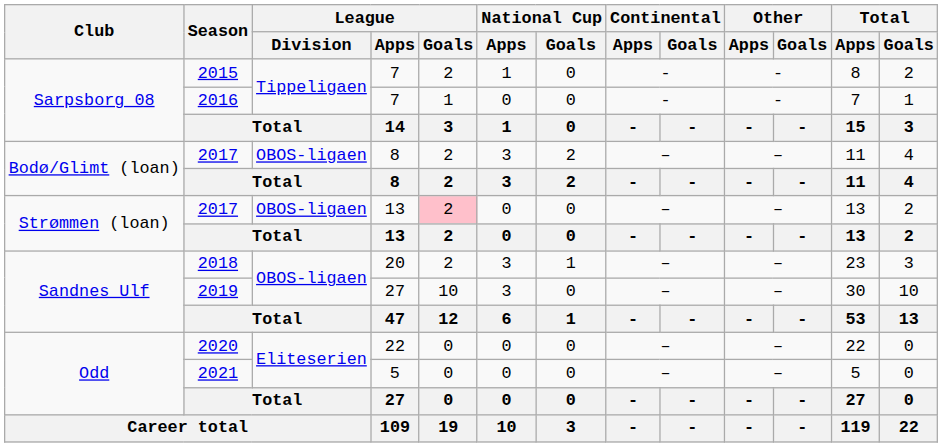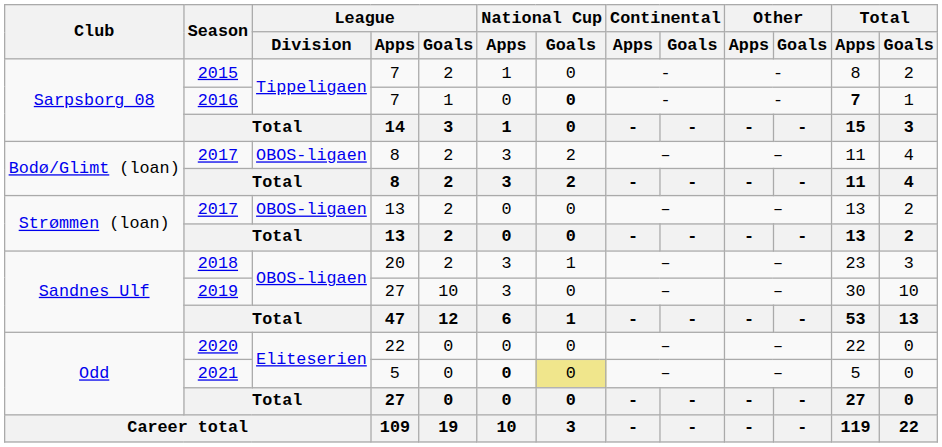(571, 100) normal -> (571, 100) bold
(856, 100) normal -> (856, 100) bold
(448, 210) pink background -> (448, 210) no background
(506, 374) normal -> (506, 374) bold
(571, 374) no background -> (571, 374) khaki background
